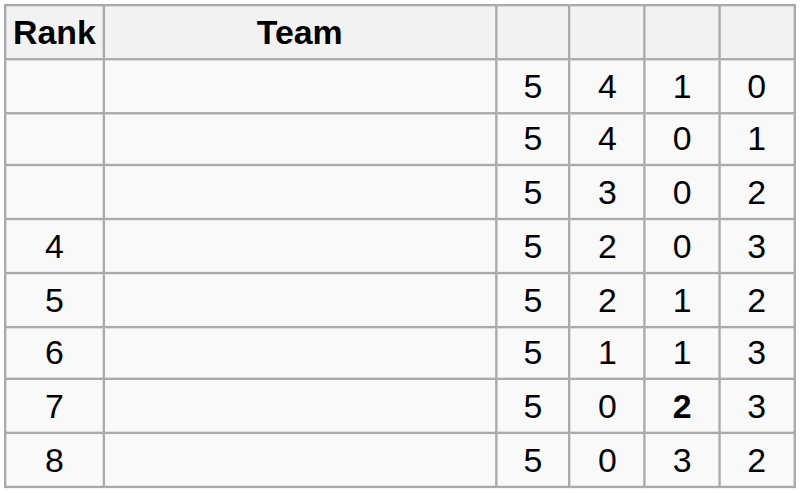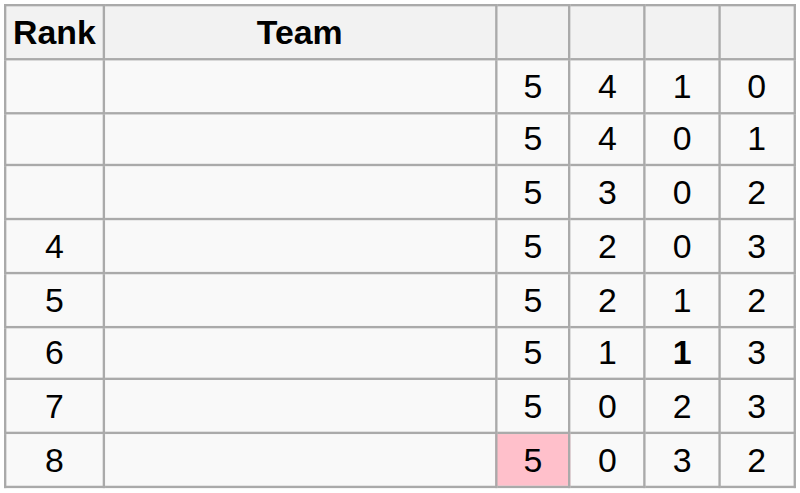(682, 353) normal -> (682, 353) bold
(682, 407) bold -> (682, 407) normal
(533, 460) no background -> (533, 460) pink background
